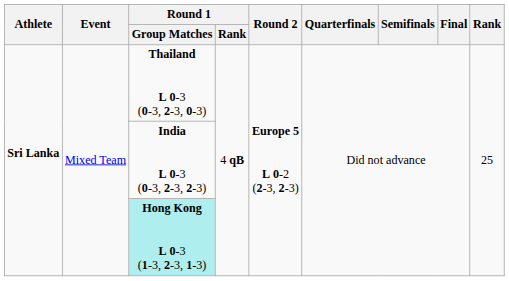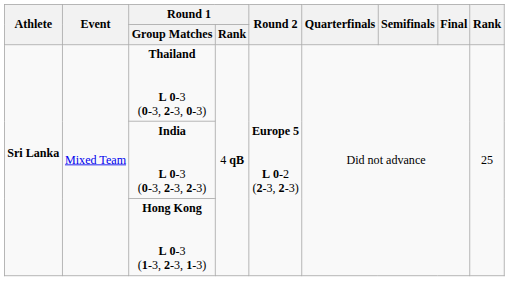(172, 237) paleturquoise background -> (172, 237) no background
